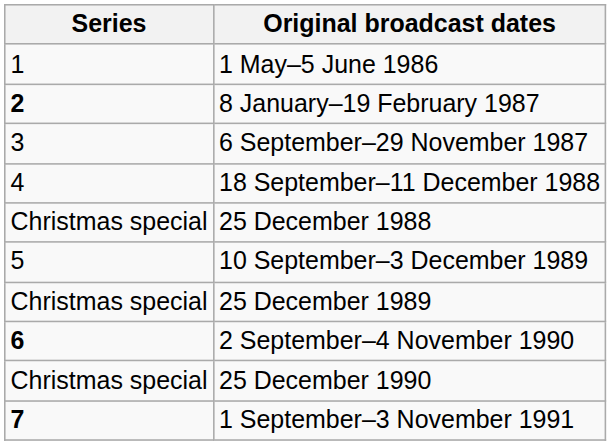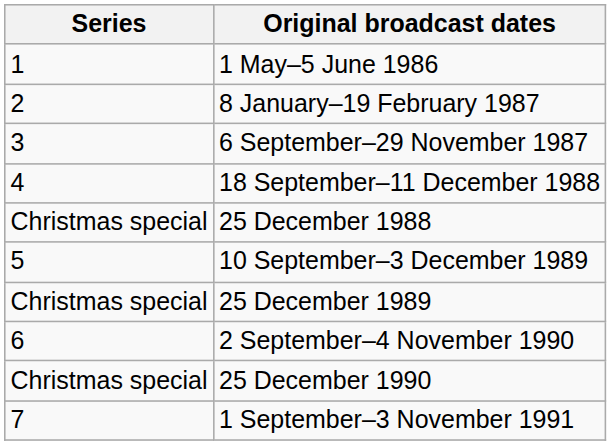(17, 103) bold -> (17, 103) normal
(17, 340) bold -> (17, 340) normal
(17, 420) bold -> (17, 420) normal
